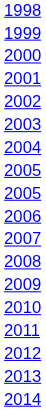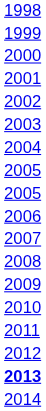(23, 376) normal -> (23, 376) bold
